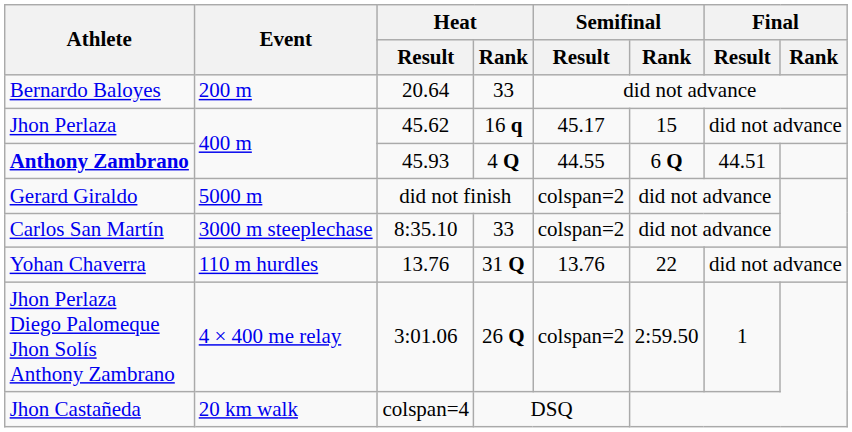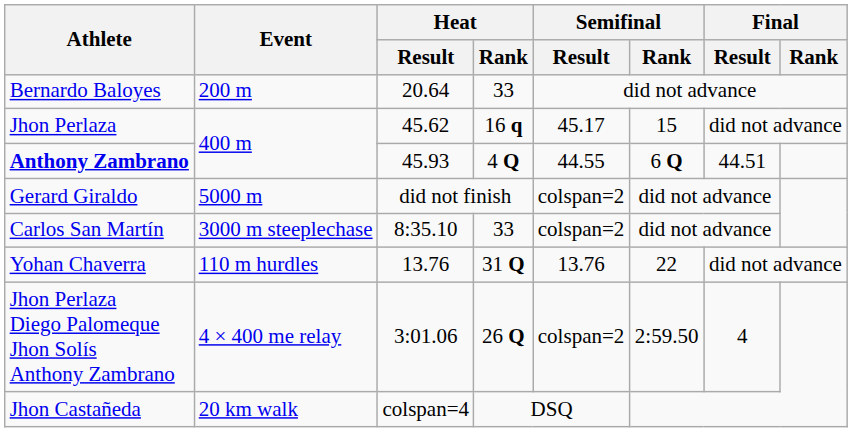(742, 336) 1 -> (742, 336) 4
